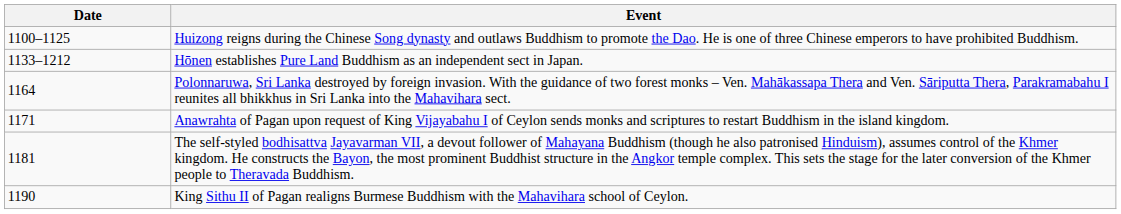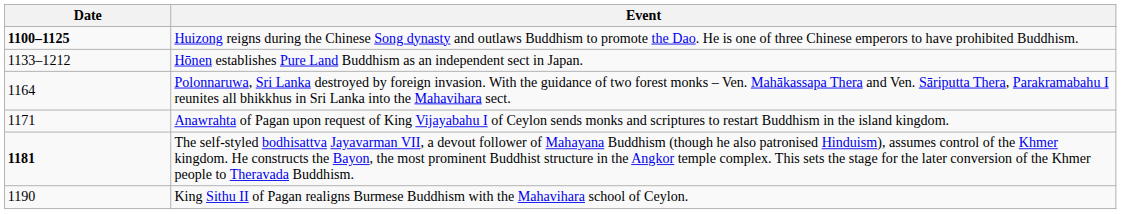(39, 37) normal -> (39, 37) bold
(22, 158) normal -> (21, 158) bold
